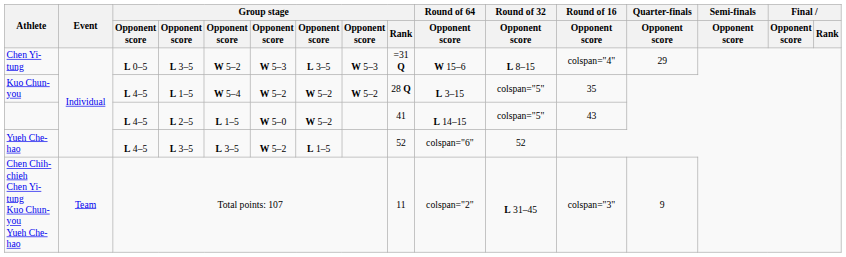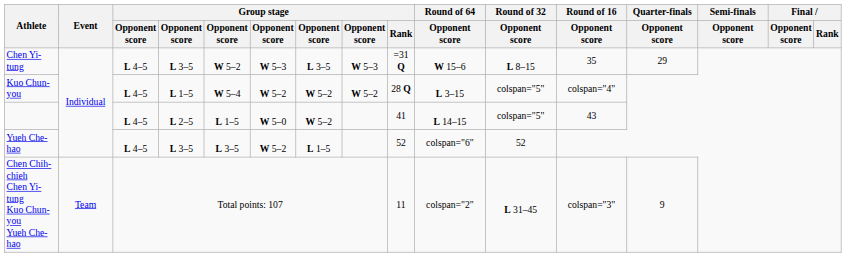(136, 67) L 0–5 -> (136, 67) L 4–5
(592, 61) colspan="4" -> (592, 61) 35
(592, 89) 35 -> (592, 89) colspan="4"
